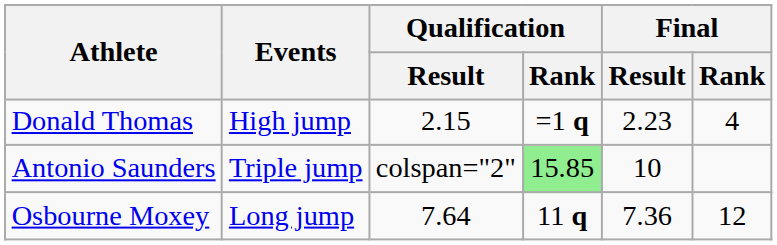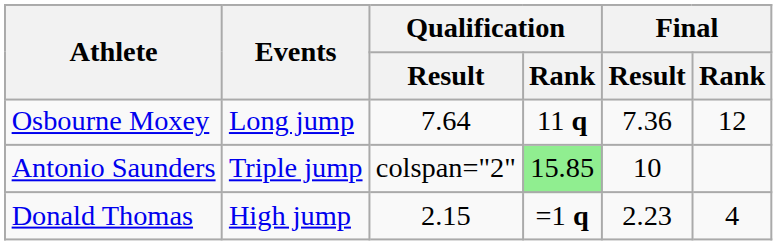rows swapped: (110, 215) <-> (102, 121)
